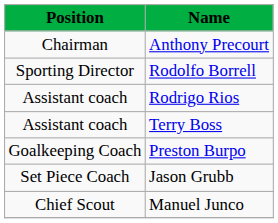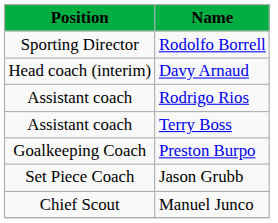- row: (209, 44)
+ row: (204, 71)
